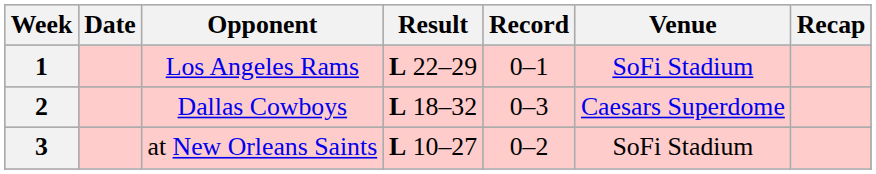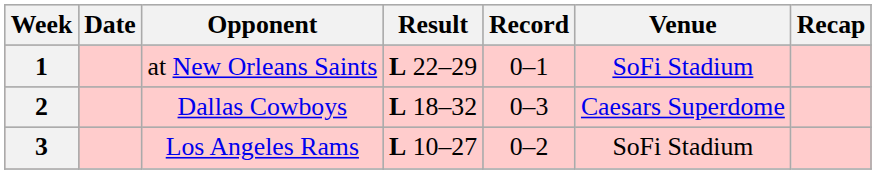(262, 65) Los Angeles Rams -> (262, 65) at New Orleans Saints
(262, 147) at New Orleans Saints -> (262, 147) Los Angeles Rams
